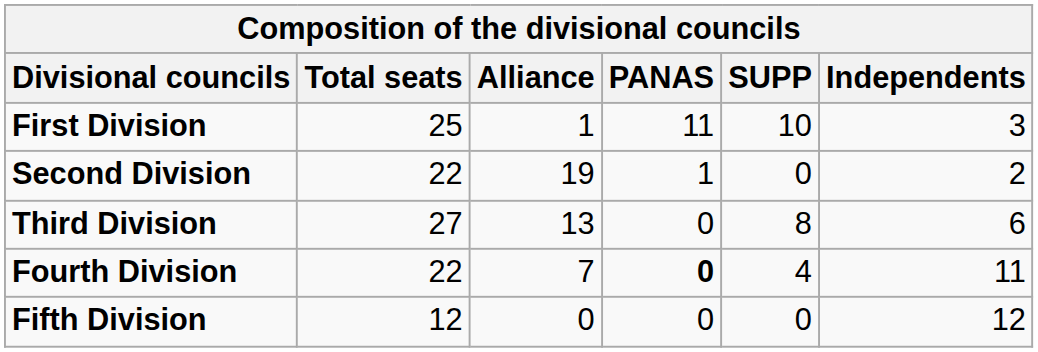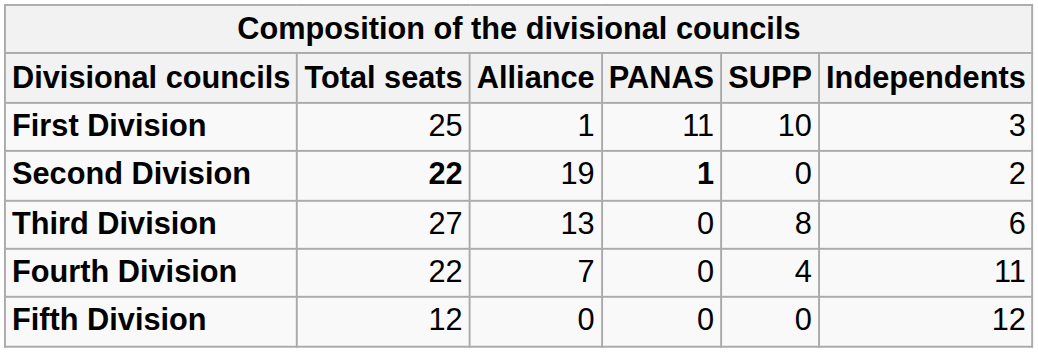(446, 175) normal -> (446, 175) bold
(706, 175) normal -> (706, 175) bold
(706, 272) bold -> (706, 272) normal
